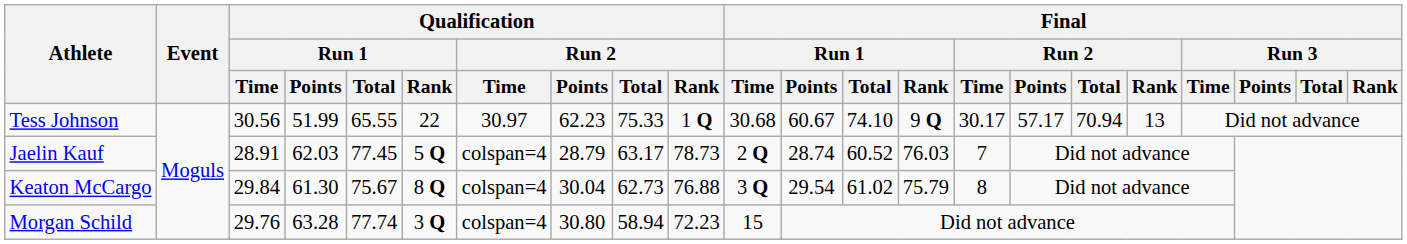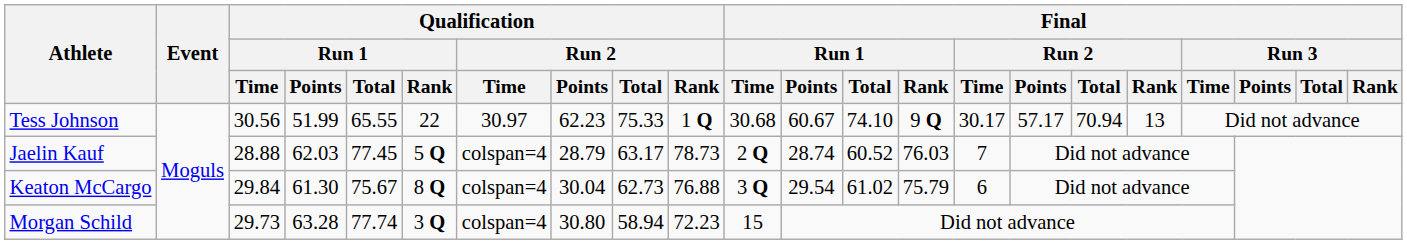(257, 154) 28.91 -> (257, 154) 28.88
(982, 188) 8 -> (982, 188) 6
(257, 221) 29.76 -> (257, 221) 29.73
